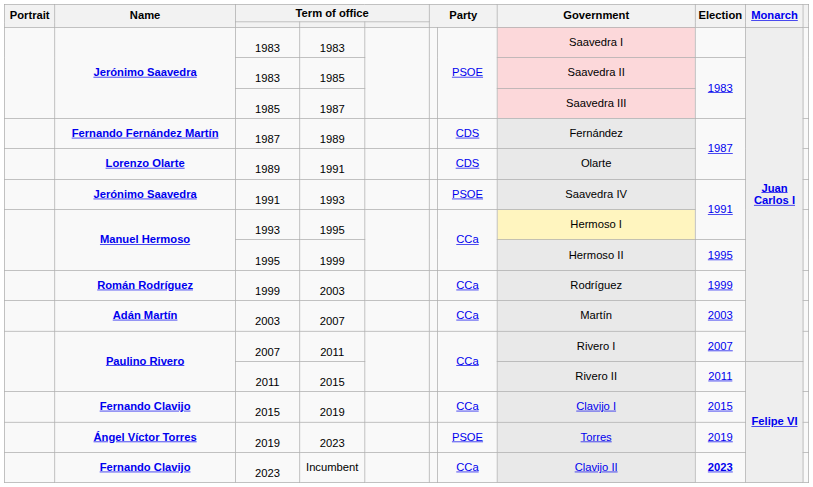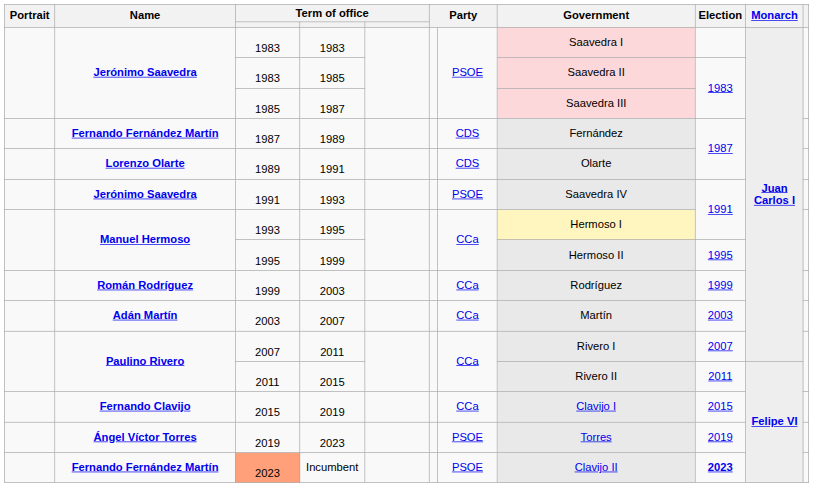(145, 467) Fernando Clavijo -> (145, 467) Fernando Fernández Martín
(268, 473) no background -> (268, 473) lightsalmon background
(467, 467) CCa -> (467, 467) PSOE
